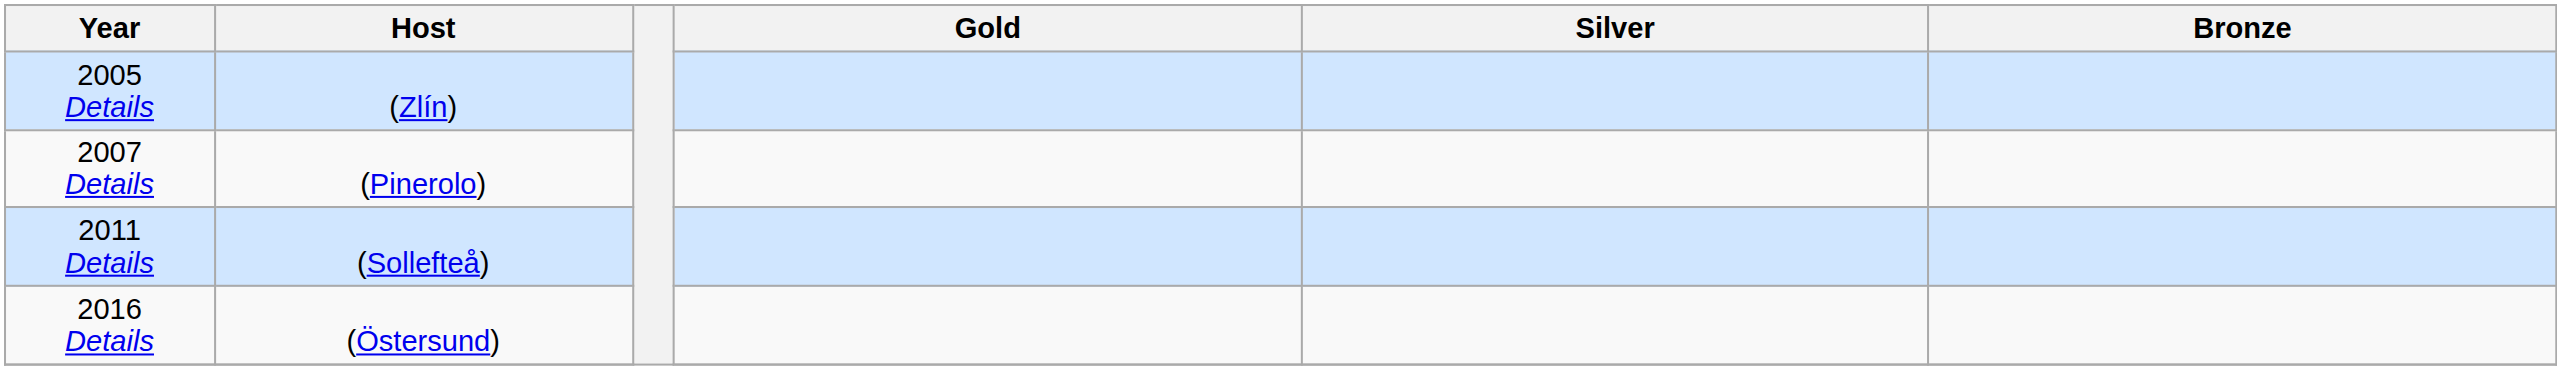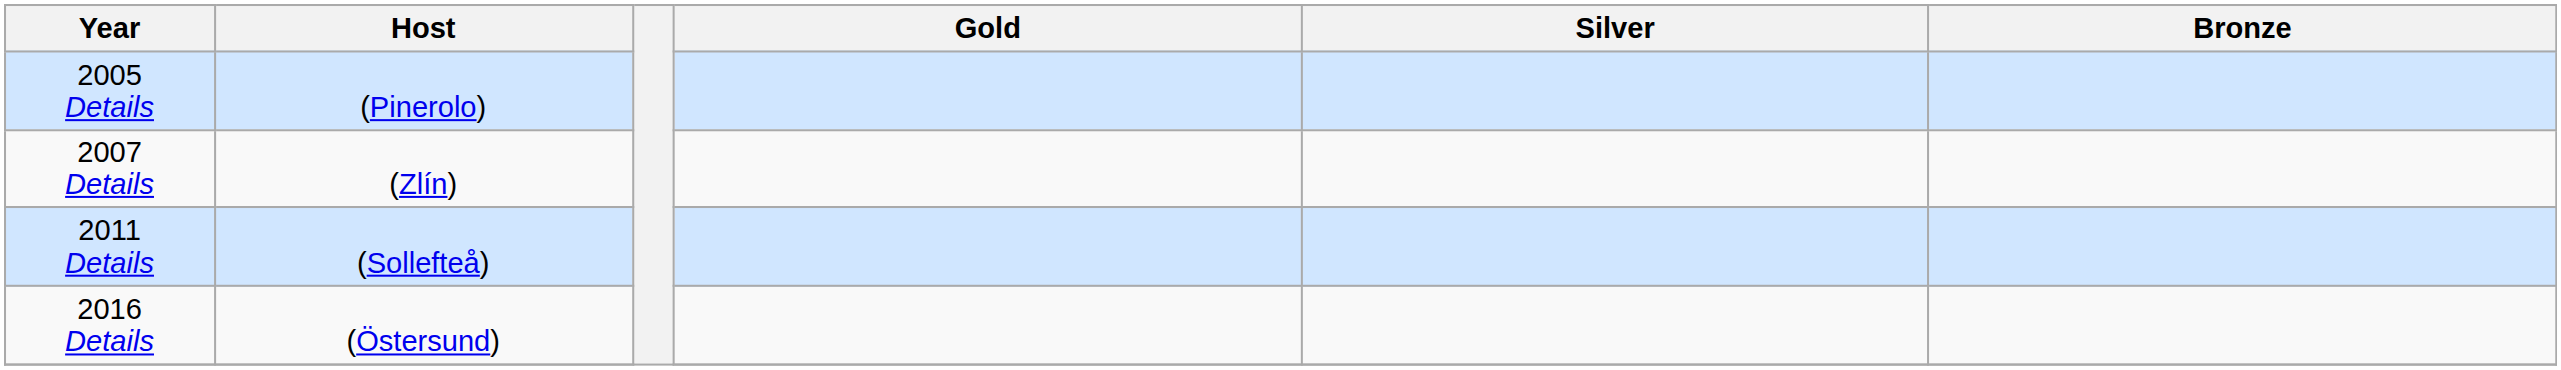(423, 107) (Zlín) -> (423, 107) (Pinerolo)
(423, 185) (Pinerolo) -> (423, 185) (Zlín)
